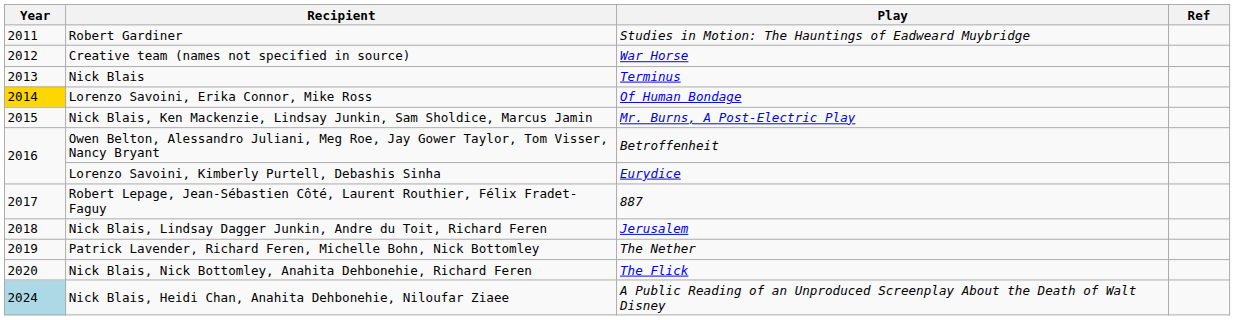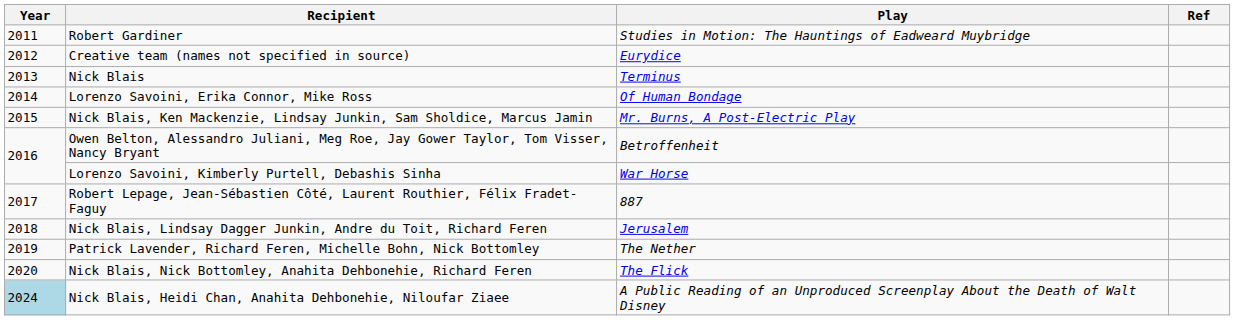(654, 56) War Horse -> (650, 56) Eurydice
(23, 97) gold background -> (23, 97) no background
(650, 173) Eurydice -> (654, 173) War Horse
